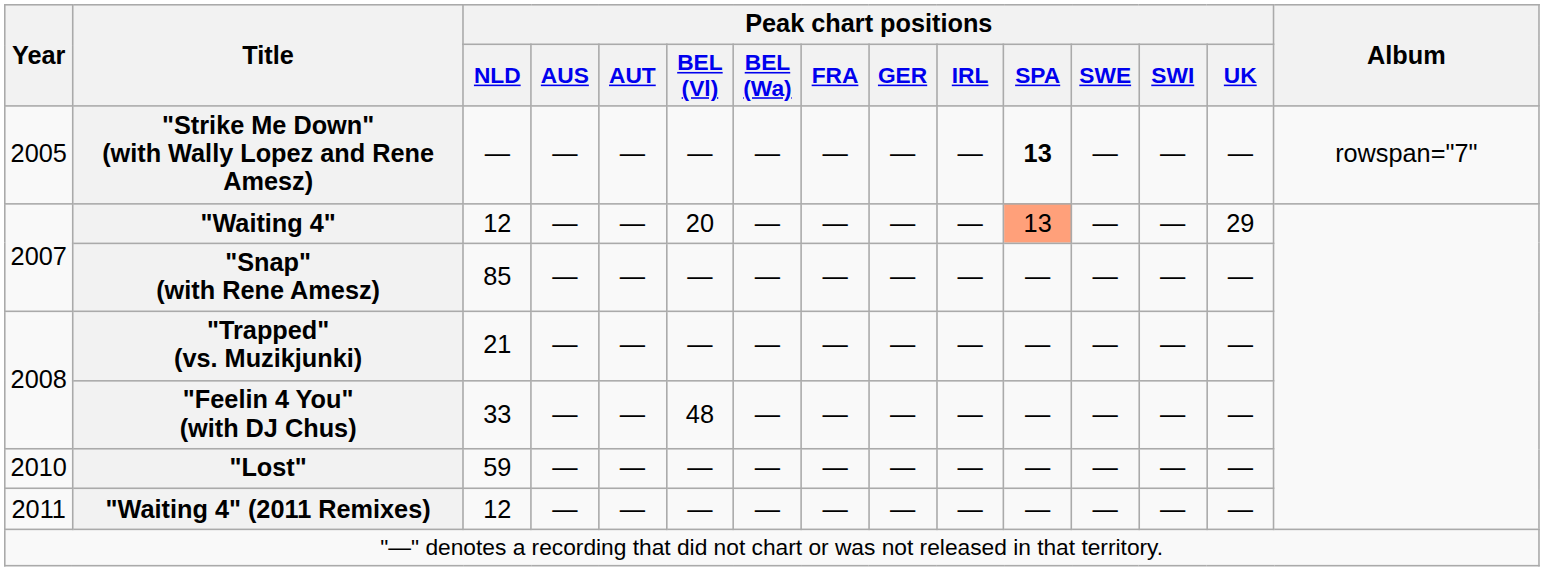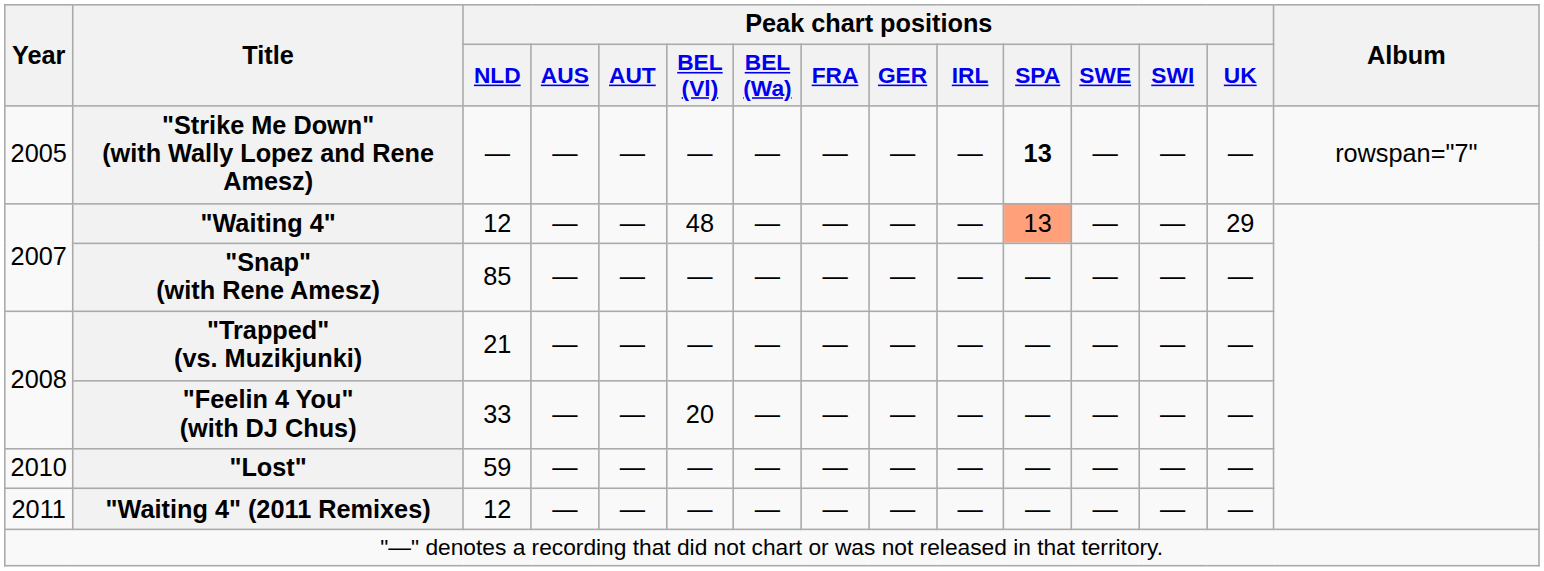(700, 222) 20 -> (700, 222) 48
(700, 414) 48 -> (700, 414) 20
